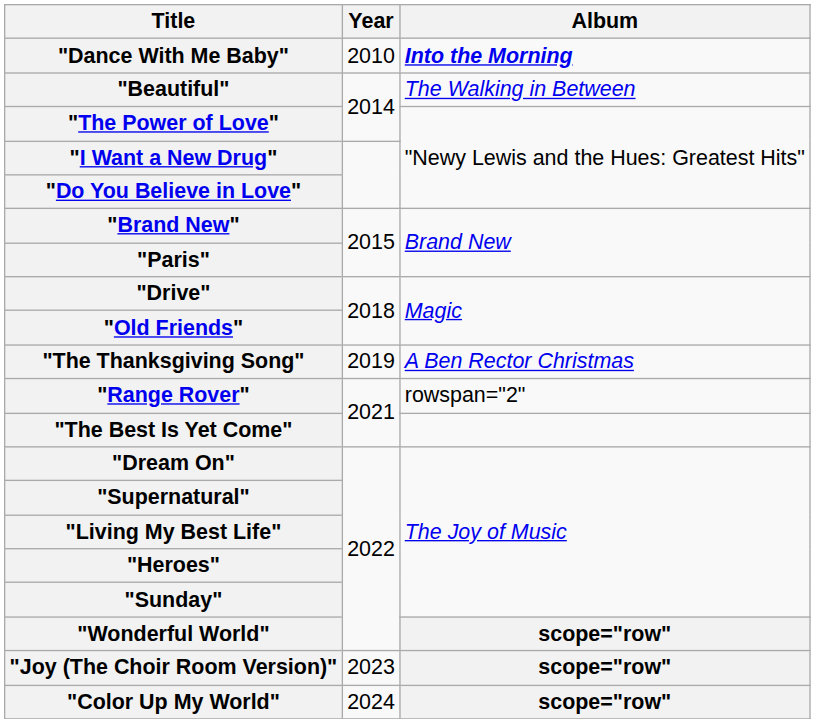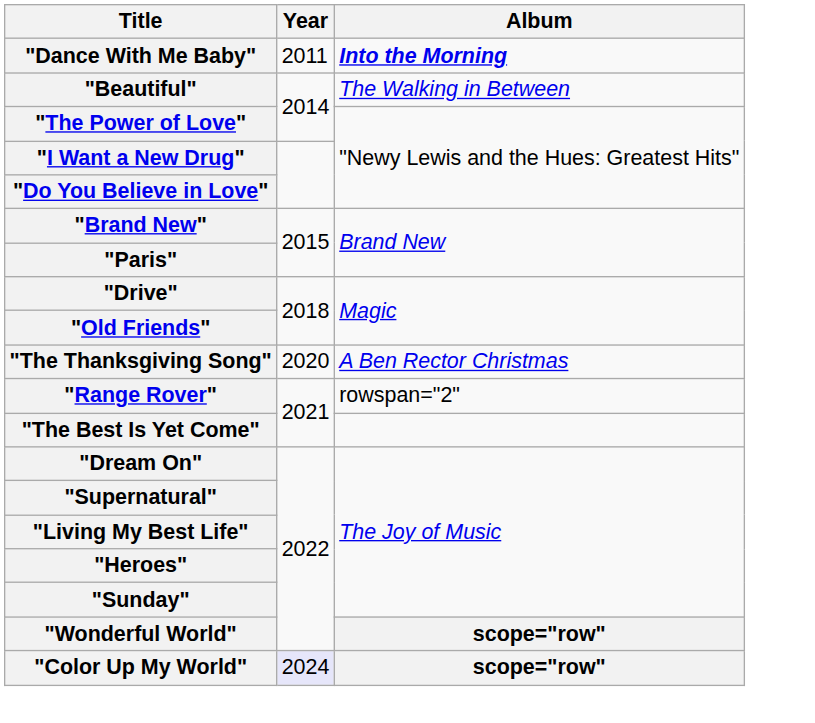(371, 55) 2010 -> (305, 55) 2011
(371, 361) 2019 -> (305, 361) 2020
- row: (173, 667)
(371, 701) no background -> (305, 667) lavender background
